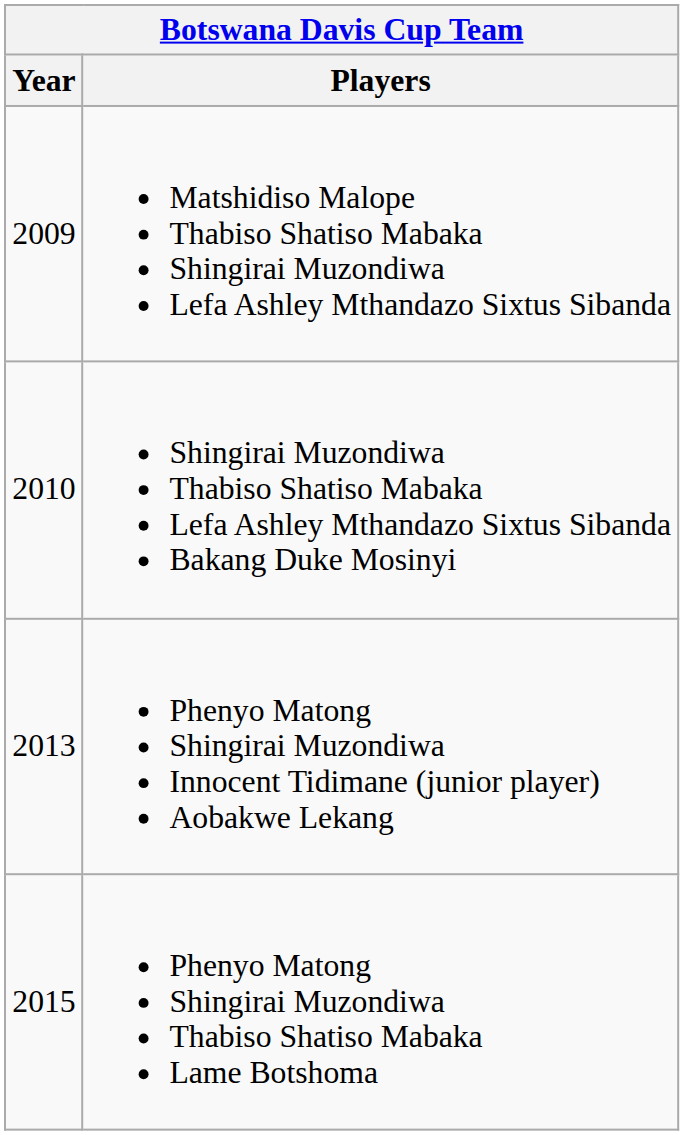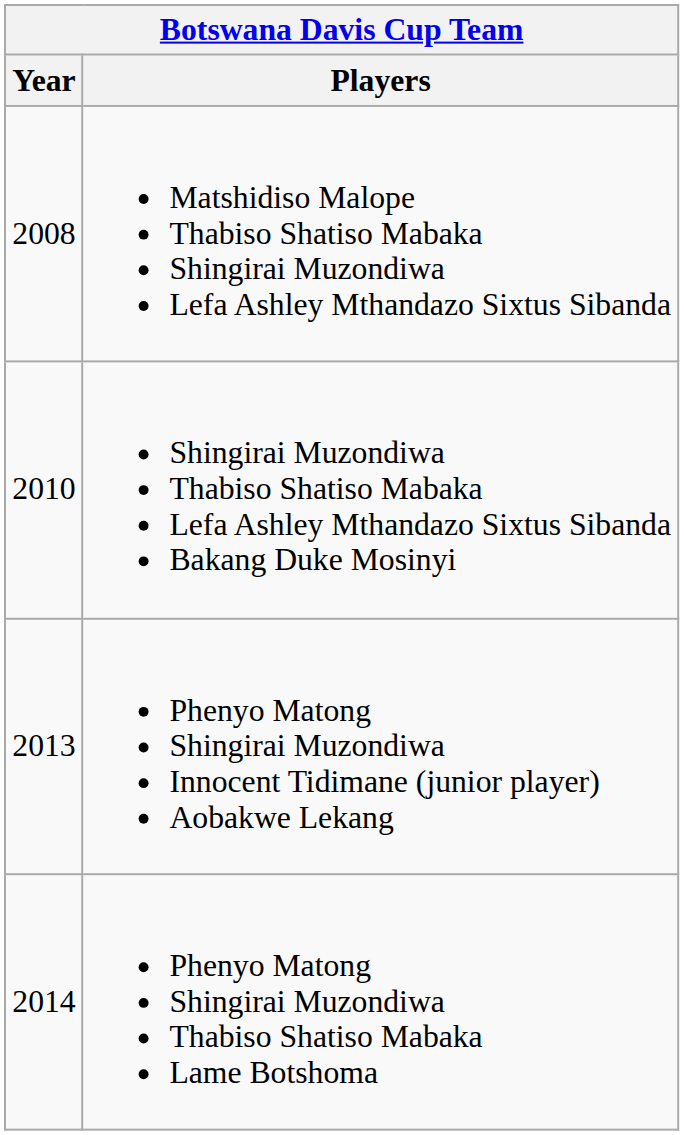(44, 233) 2009 -> (44, 233) 2008
(44, 1001) 2015 -> (44, 1001) 2014
